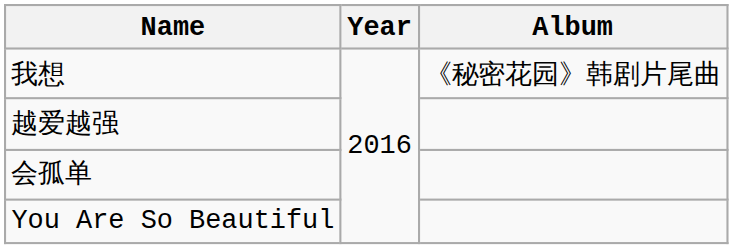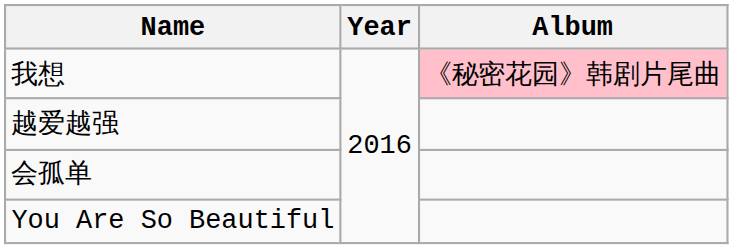(573, 75) no background -> (573, 75) pink background
